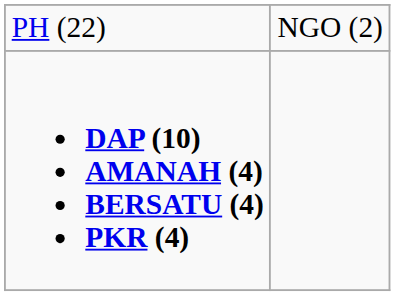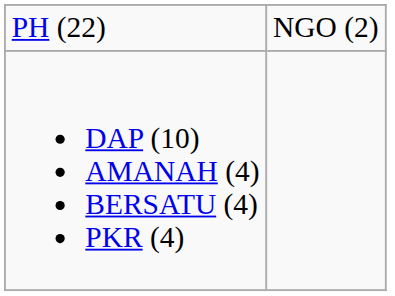(138, 187) bold -> (136, 187) normal
